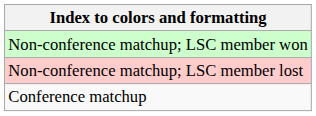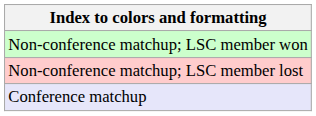(77, 96) no background -> (77, 96) lavender background
